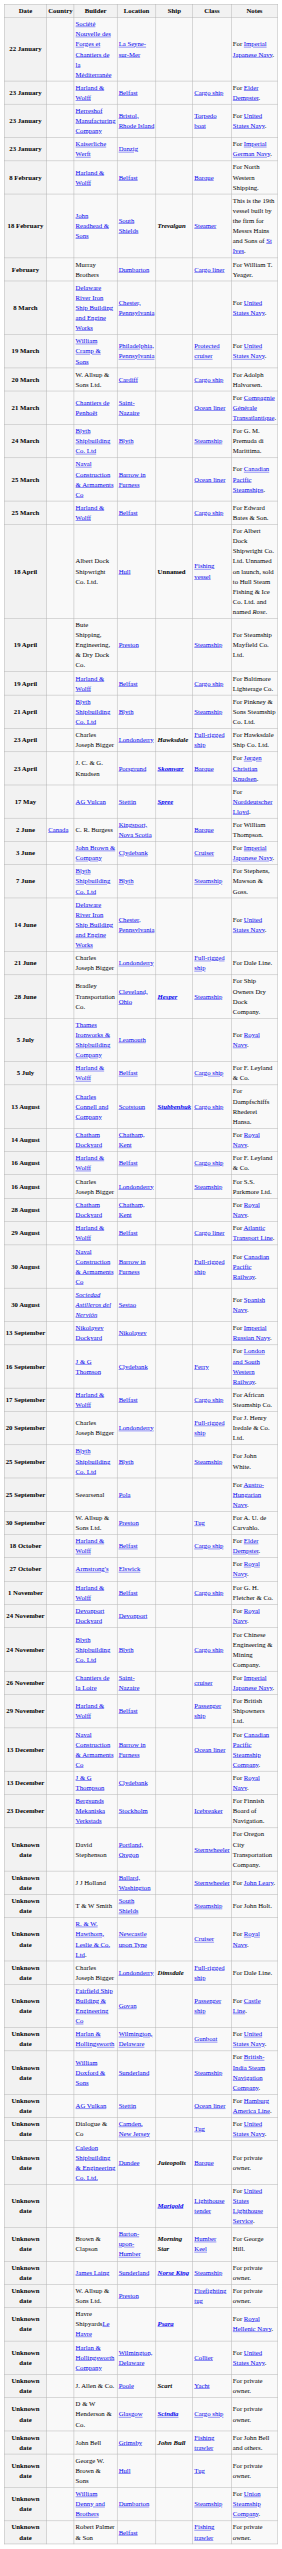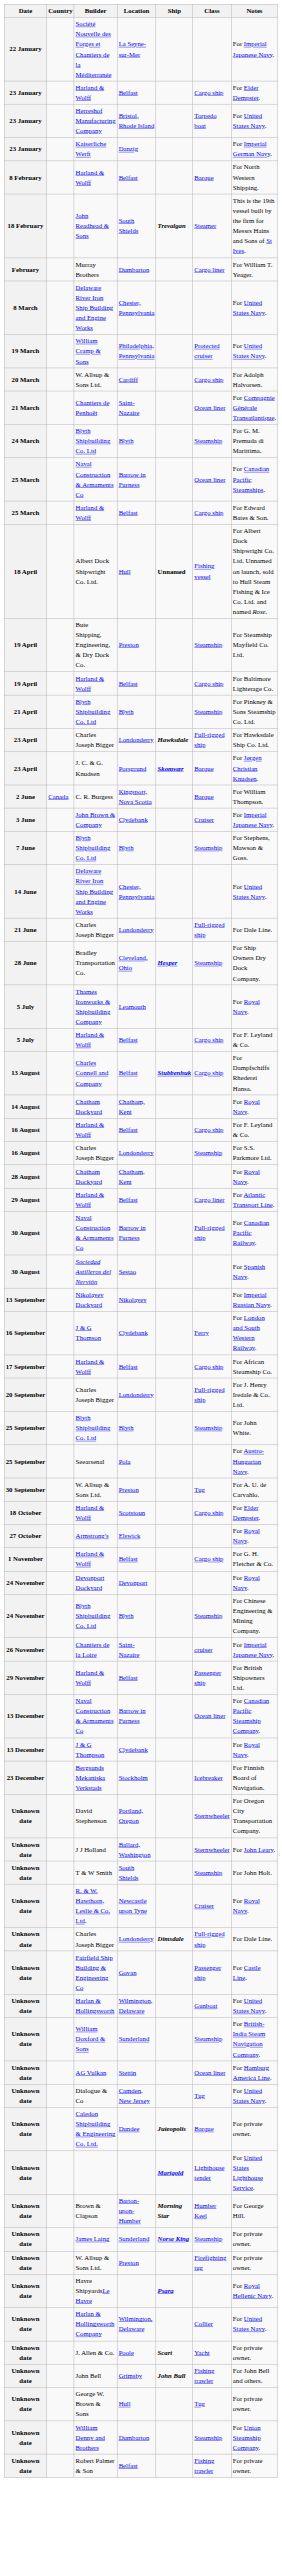- row: (25, 801)
(132, 1106) Scotstoun -> (128, 1073) Belfast
(128, 1546) Belfast -> (132, 1513) Scotstoun
(209, 1649) Cargo ship -> (208, 1616) Steamship
- row: (25, 2414)
